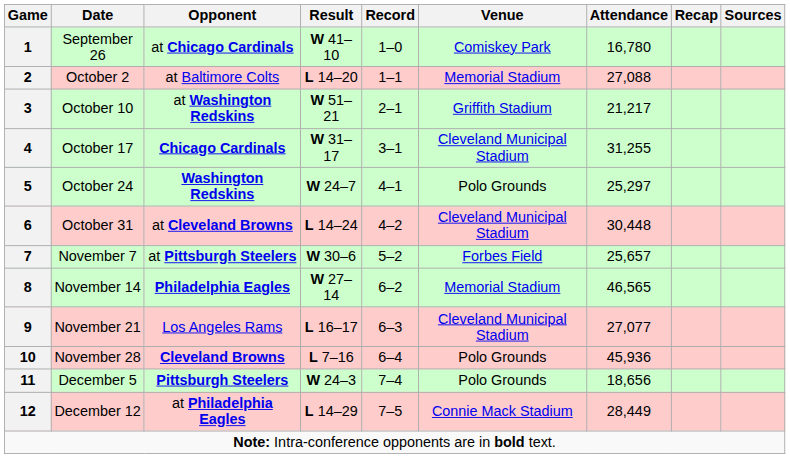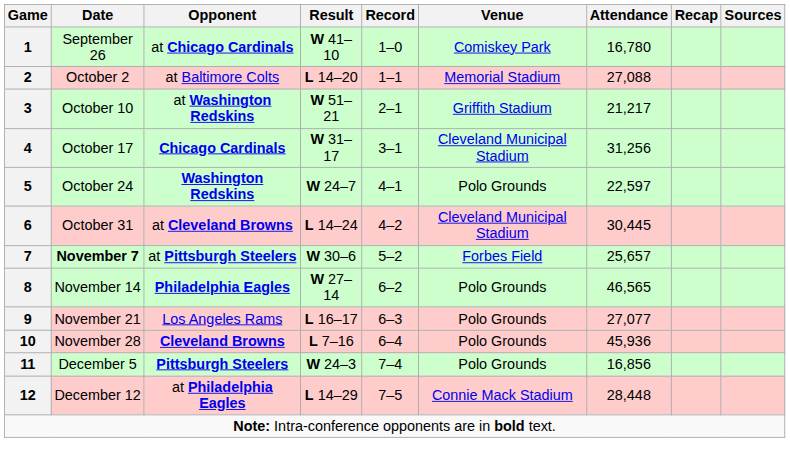(629, 147) 31,255 -> (629, 147) 31,256
(629, 186) 25,297 -> (629, 186) 22,597
(629, 225) 30,448 -> (629, 225) 30,445
(98, 256) normal -> (98, 256) bold
(502, 287) Memorial Stadium -> (502, 287) Polo Grounds
(502, 326) Cleveland Municipal Stadium -> (502, 318) Polo Grounds
(629, 380) 18,656 -> (629, 364) 16,856
(629, 411) 28,449 -> (629, 395) 28,448
